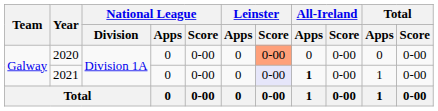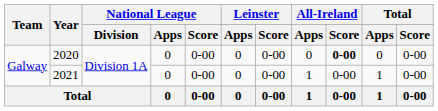(274, 55) lightsalmon background -> (274, 55) no background
(344, 55) normal -> (344, 55) bold
(274, 75) lavender background -> (274, 75) no background
(309, 75) bold -> (309, 75) normal
